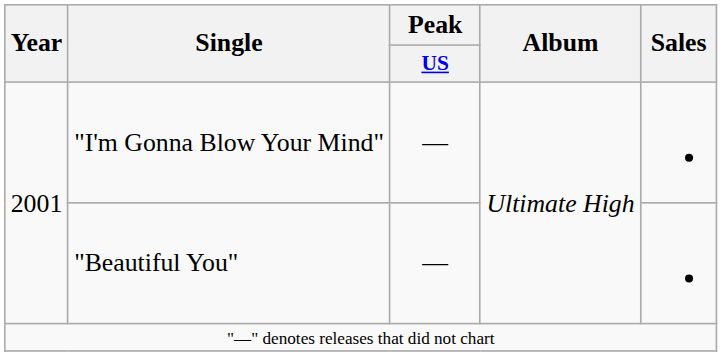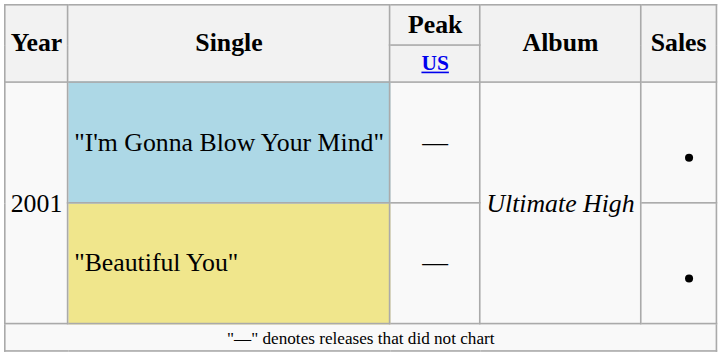(229, 141) no background -> (229, 141) lightblue background
(156, 263) no background -> (156, 263) khaki background
